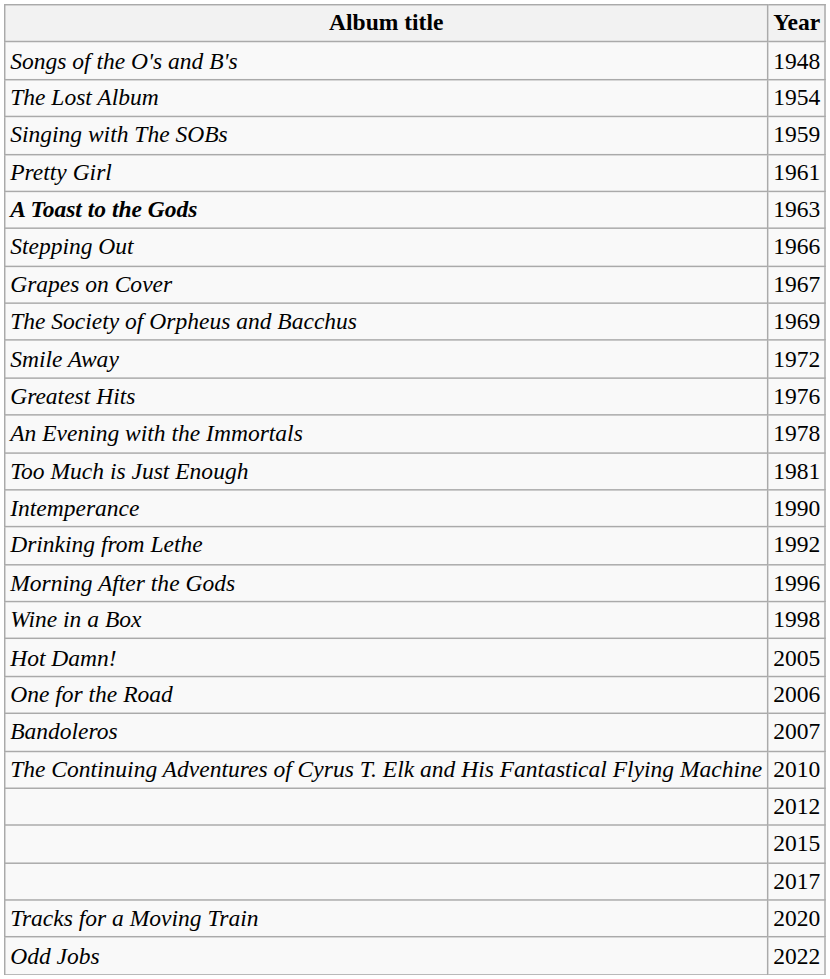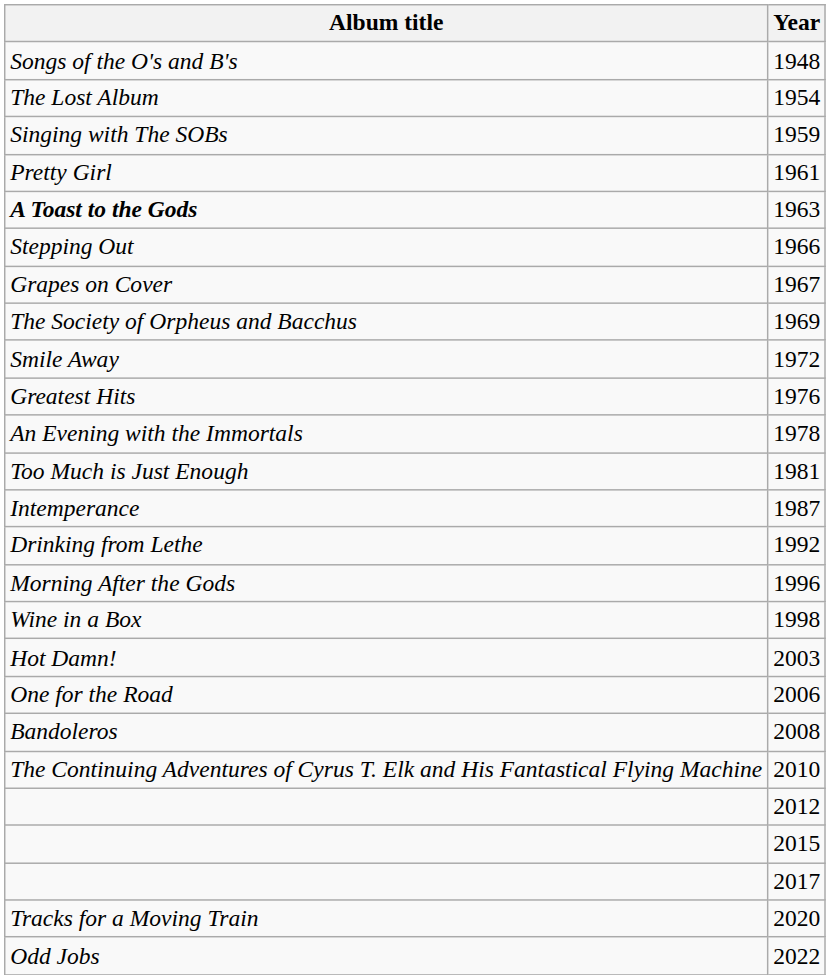(797, 508) 1990 -> (797, 508) 1987
(797, 657) 2005 -> (797, 657) 2003
(797, 731) 2007 -> (797, 731) 2008
